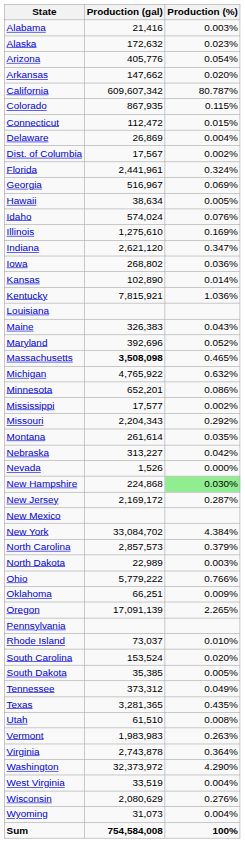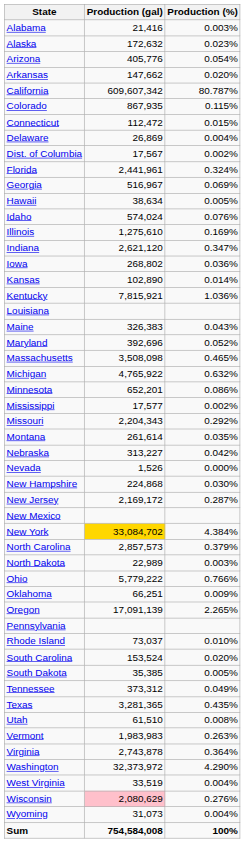(141, 358) bold -> (141, 358) normal
(221, 484) lightgreen background -> (221, 484) no background
(138, 531) no background -> (138, 531) gold background
(141, 798) no background -> (141, 798) pink background
